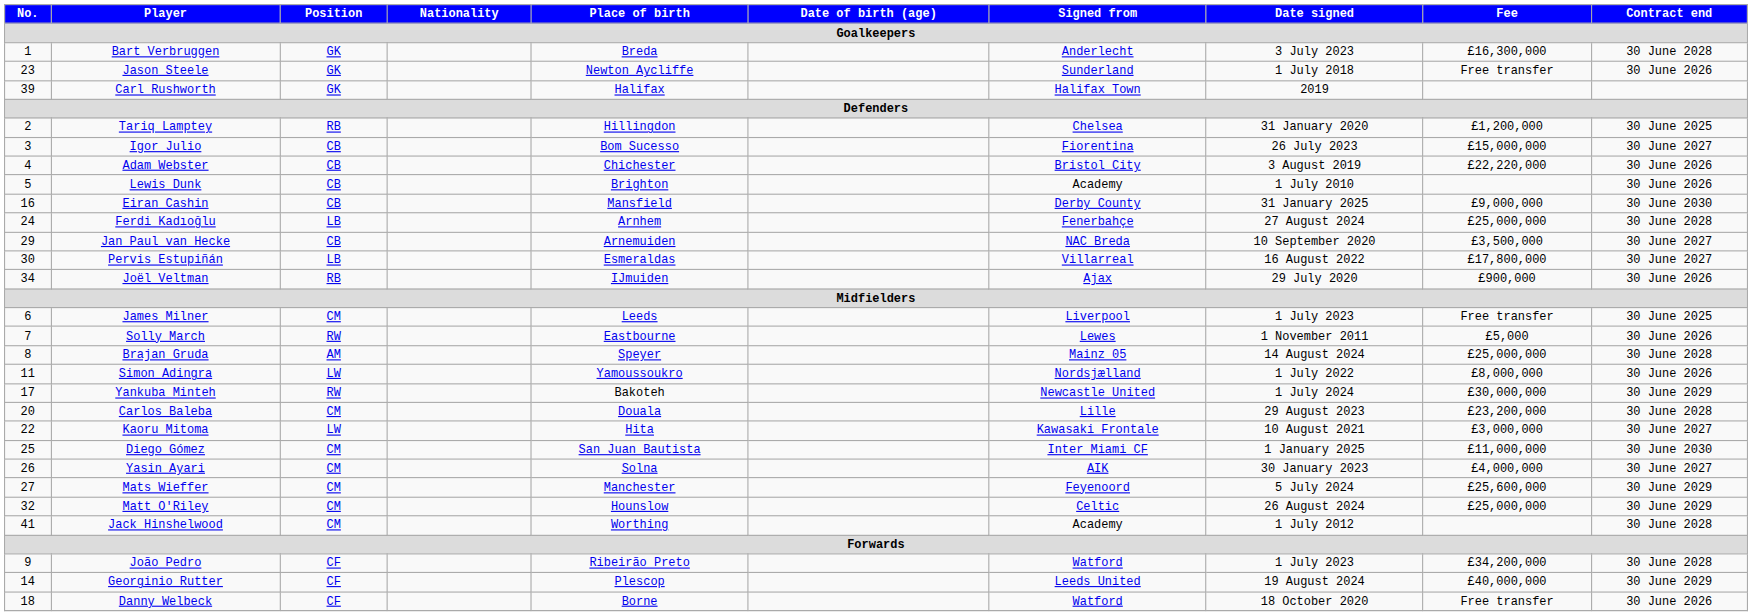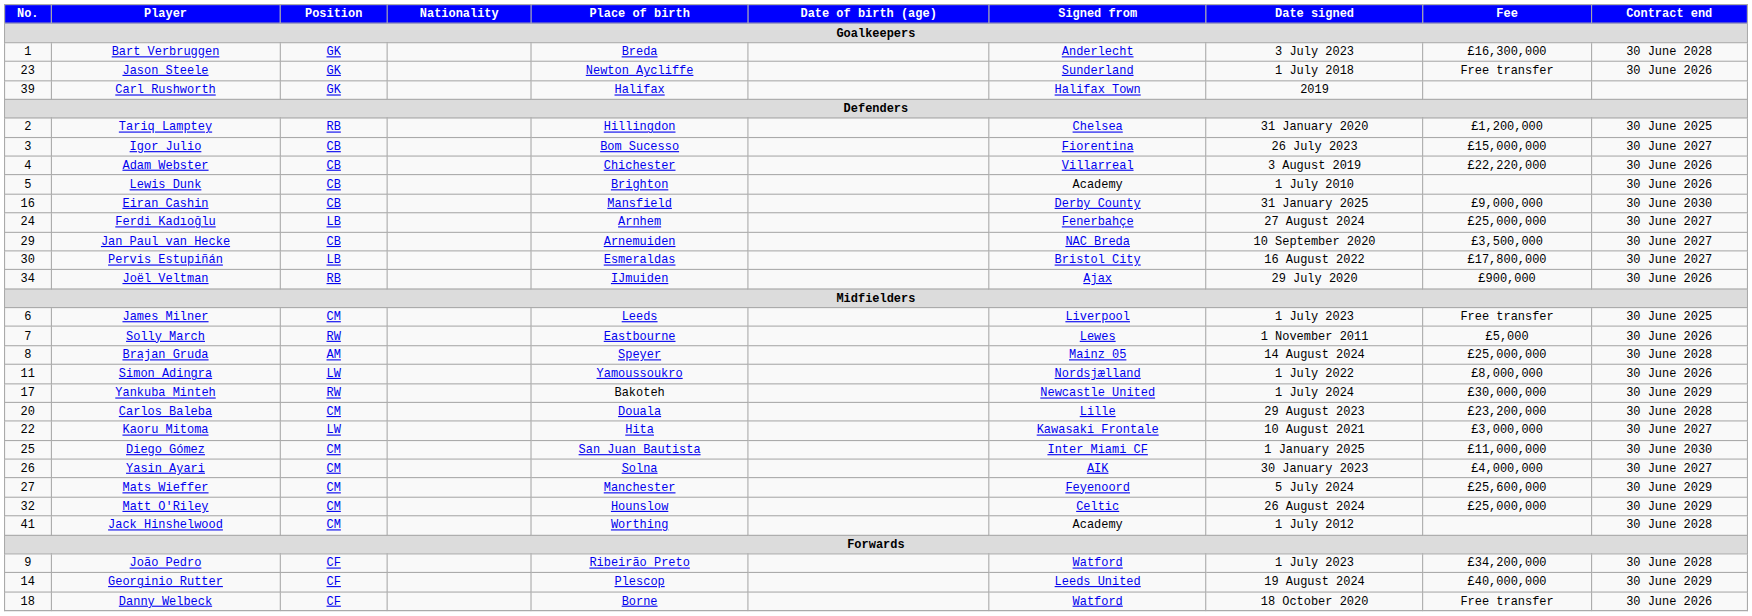(1098, 166) Bristol City -> (1098, 166) Villarreal
(1669, 222) 30 June 2028 -> (1669, 222) 30 June 2027
(1098, 260) Villarreal -> (1098, 260) Bristol City
